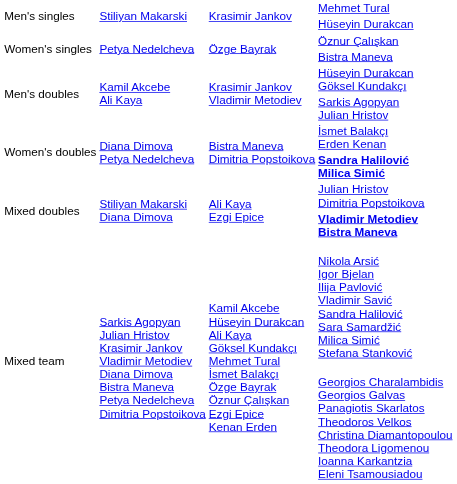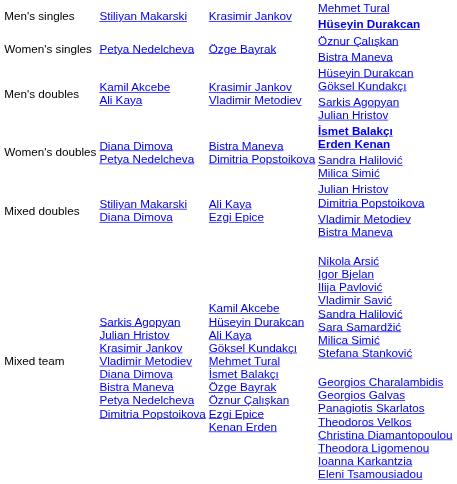(366, 24) normal -> (369, 24) bold
(353, 138) normal -> (355, 138) bold
(364, 167) bold -> (360, 167) normal
(368, 225) bold -> (365, 225) normal
